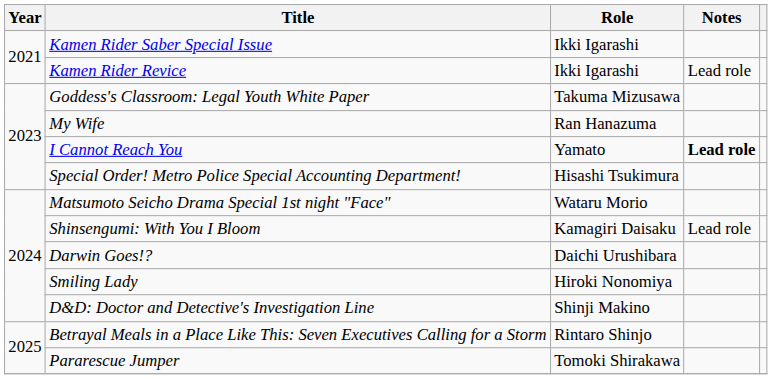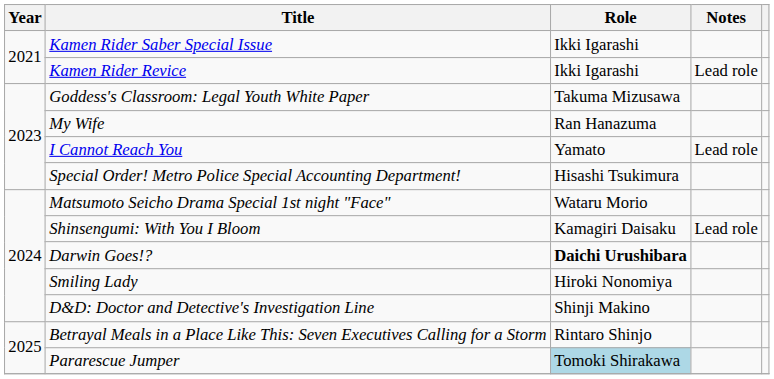(722, 149) bold -> (726, 149) normal
(615, 255) normal -> (621, 255) bold
(617, 360) no background -> (617, 360) lightblue background
